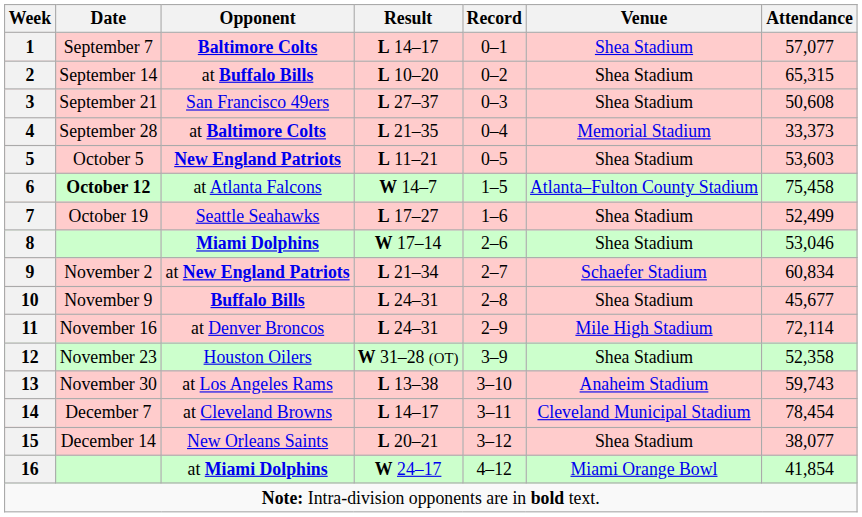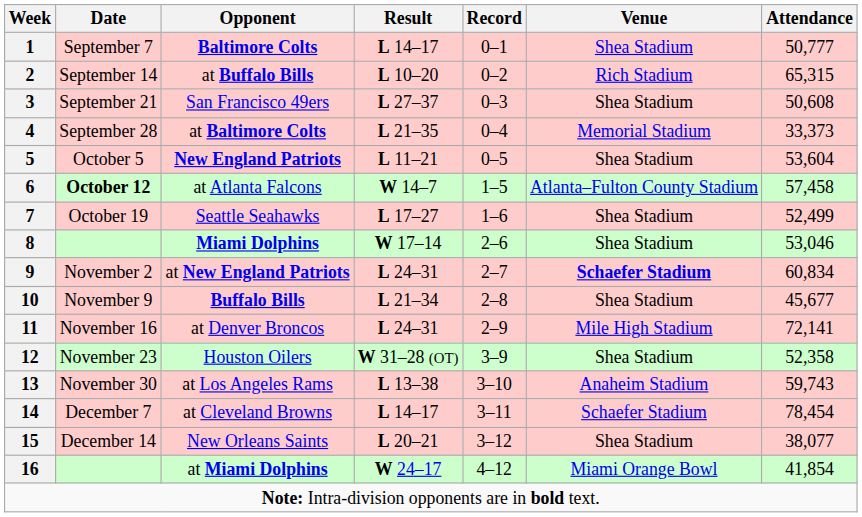(810, 46) 57,077 -> (810, 46) 50,777
(644, 74) Shea Stadium -> (644, 74) Rich Stadium
(810, 159) 53,603 -> (810, 159) 53,604
(810, 187) 75,458 -> (810, 187) 57,458
(408, 272) L 21–34 -> (408, 272) L 24–31
(644, 272) normal -> (644, 272) bold
(408, 300) L 24–31 -> (408, 300) L 21–34
(810, 328) 72,114 -> (810, 328) 72,141
(644, 412) Cleveland Municipal Stadium -> (644, 412) Schaefer Stadium
